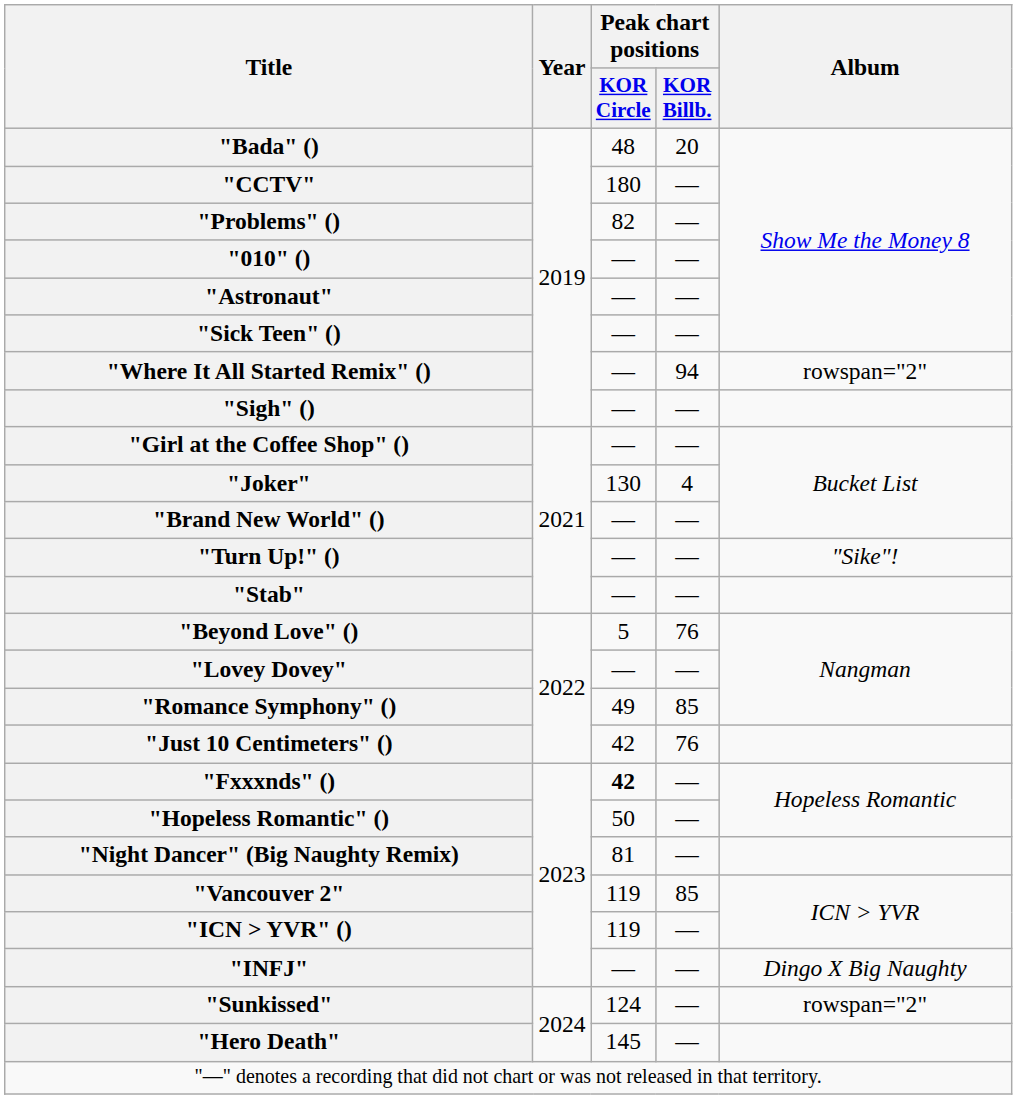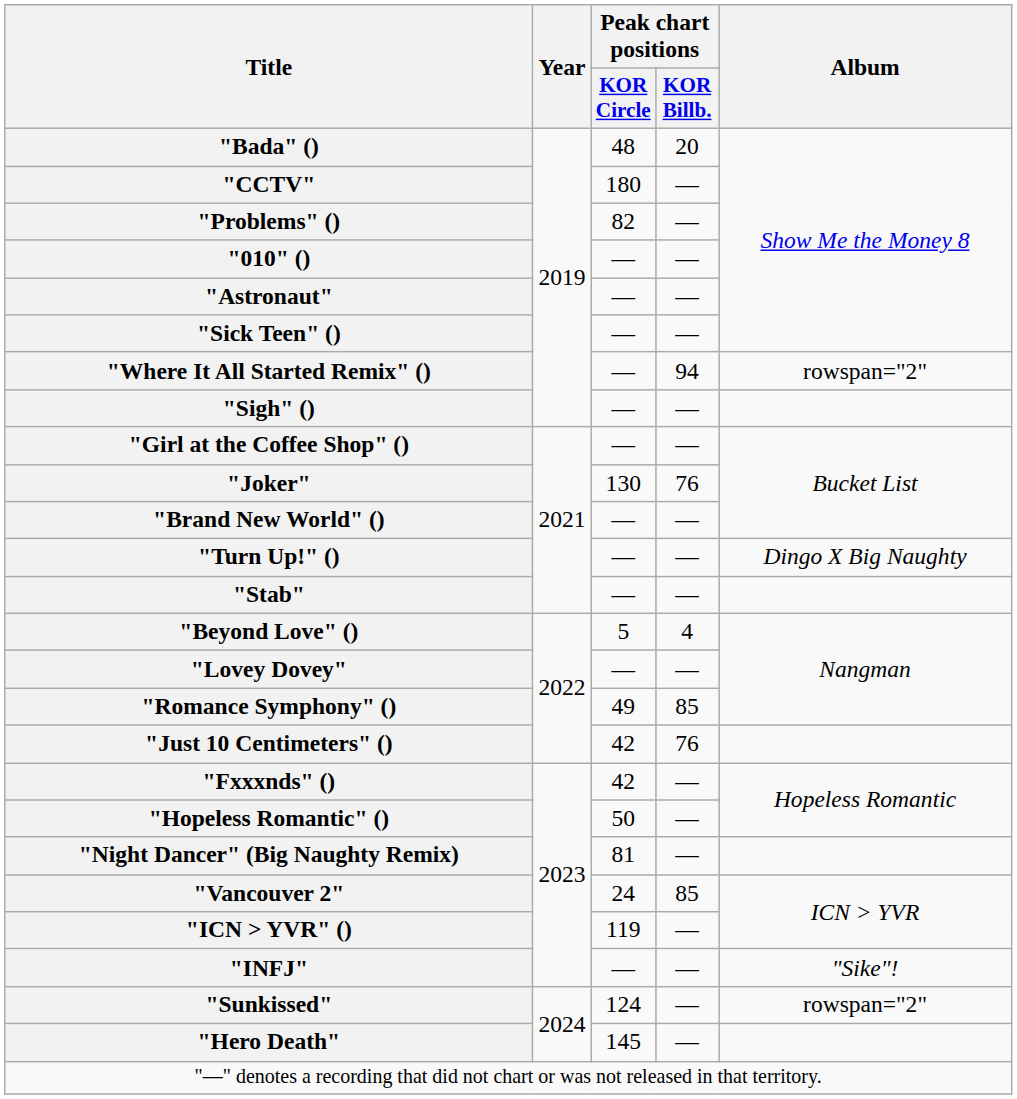(687, 482) 4 -> (687, 482) 76
(865, 557) "Sike"! -> (865, 557) Dingo X Big Naughty
(687, 631) 76 -> (687, 631) 4
(623, 780) bold -> (623, 780) normal
(623, 892) 119 -> (623, 892) 24
(865, 967) Dingo X Big Naughty -> (865, 967) "Sike"!
